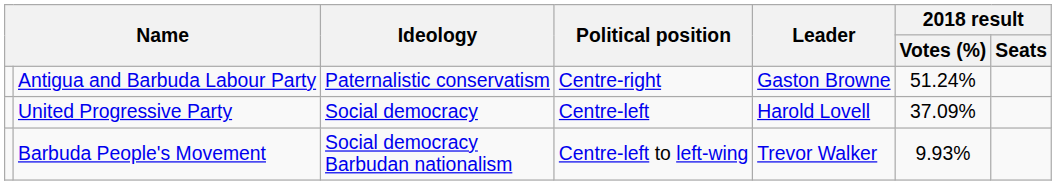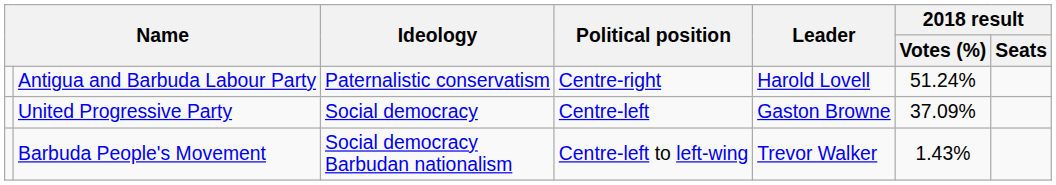(824, 81) Gaston Browne -> (814, 81) Harold Lovell
(814, 111) Harold Lovell -> (824, 111) Gaston Browne
(943, 153) 9.93% -> (943, 153) 1.43%
